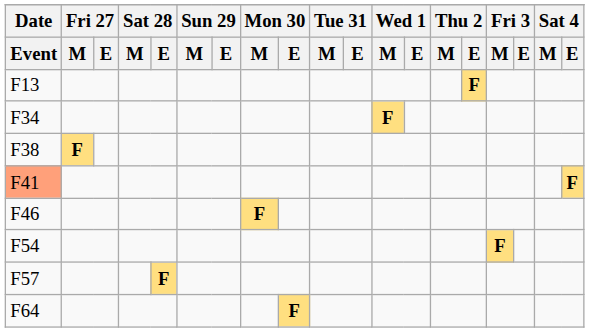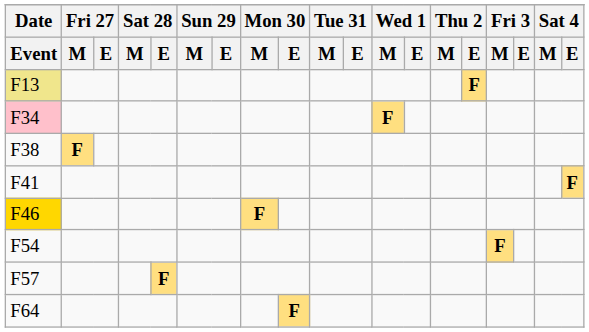(25, 85) no background -> (25, 85) khaki background
(25, 117) no background -> (25, 117) pink background
(25, 182) lightsalmon background -> (25, 182) no background
(25, 214) no background -> (25, 214) gold background
